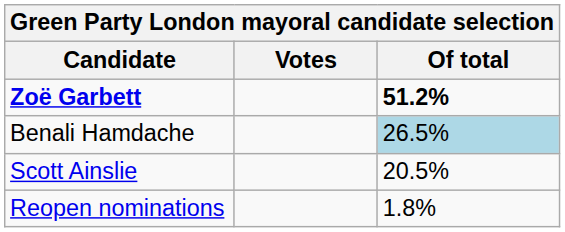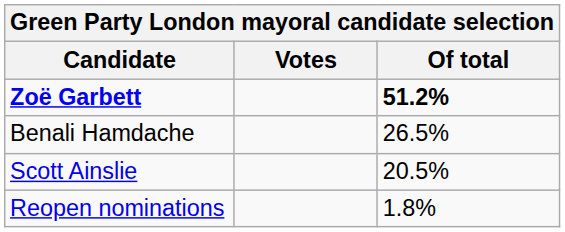(416, 134) lightblue background -> (416, 134) no background
